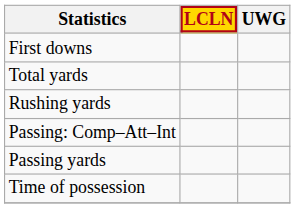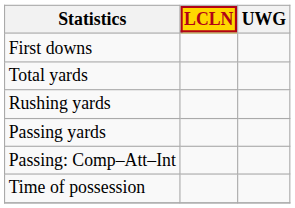rows swapped: (57, 160) <-> (92, 132)
